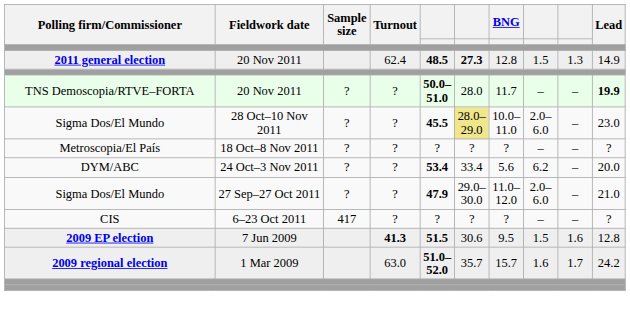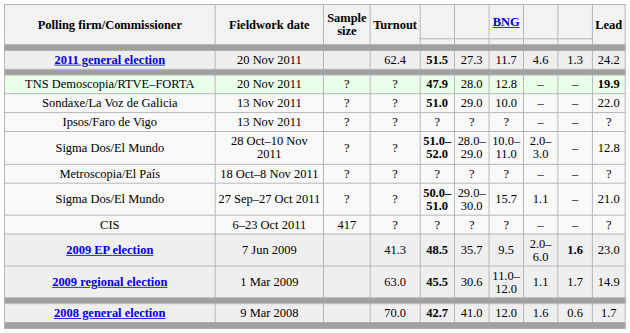(437, 60) 48.5 -> (437, 60) 51.5
(472, 60) bold -> (472, 60) normal
(506, 60) 12.8 -> (506, 60) 11.7
(541, 60) 1.5 -> (541, 60) 4.6
(609, 60) 14.9 -> (609, 60) 24.2
(437, 91) 50.0– 51.0 -> (437, 84) 47.9
(506, 91) 11.7 -> (506, 84) 12.8
+ row: (110, 103)
+ row: (110, 122)
(437, 123) 45.5 -> (437, 148) 51.0– 52.0
(472, 123) khaki background -> (472, 148) no background
(541, 123) 2.0– 6.0 -> (541, 148) 2.0– 3.0
(609, 123) 23.0 -> (609, 148) 12.8
- row: (110, 167)
(437, 193) 47.9 -> (437, 199) 50.0– 51.0
(506, 193) 11.0– 12.0 -> (506, 199) 15.7
(541, 193) 2.0– 6.0 -> (541, 199) 1.1
(395, 237) bold -> (395, 250) normal
(437, 237) 51.5 -> (437, 250) 48.5
(472, 237) 30.6 -> (472, 250) 35.7
(541, 237) 1.5 -> (541, 250) 2.0– 6.0
(575, 237) normal -> (575, 250) bold
(609, 237) 12.8 -> (609, 250) 23.0
(437, 263) 51.0– 52.0 -> (437, 282) 45.5
(472, 263) 35.7 -> (472, 282) 30.6
(506, 263) 15.7 -> (506, 282) 11.0– 12.0
(541, 263) 1.6 -> (541, 282) 1.1
(609, 263) 24.2 -> (609, 282) 14.9
+ row: (110, 313)
